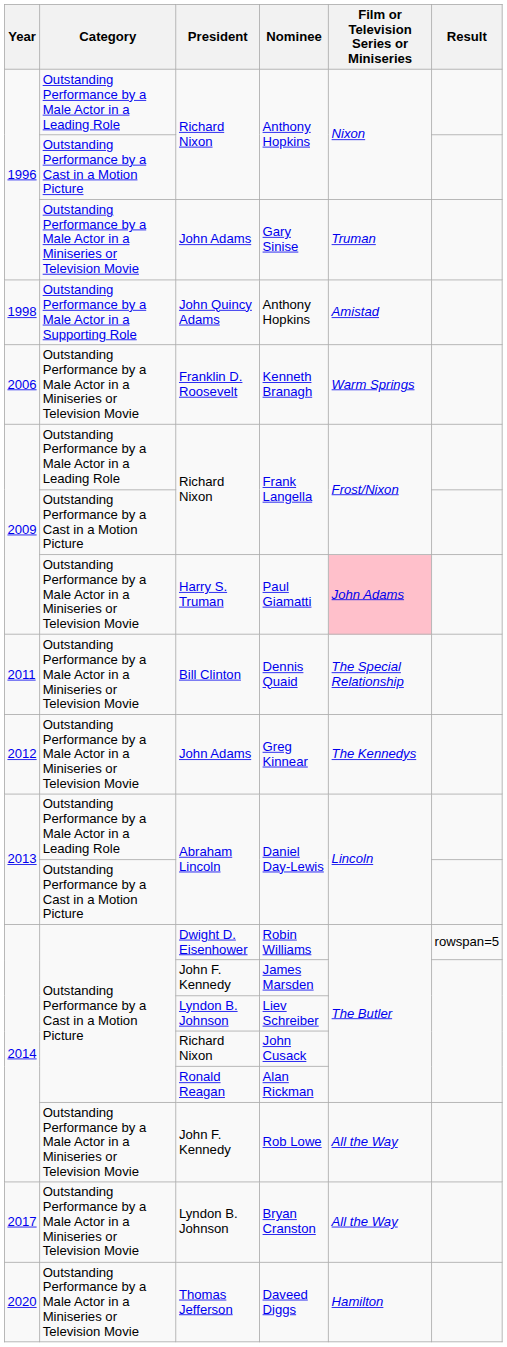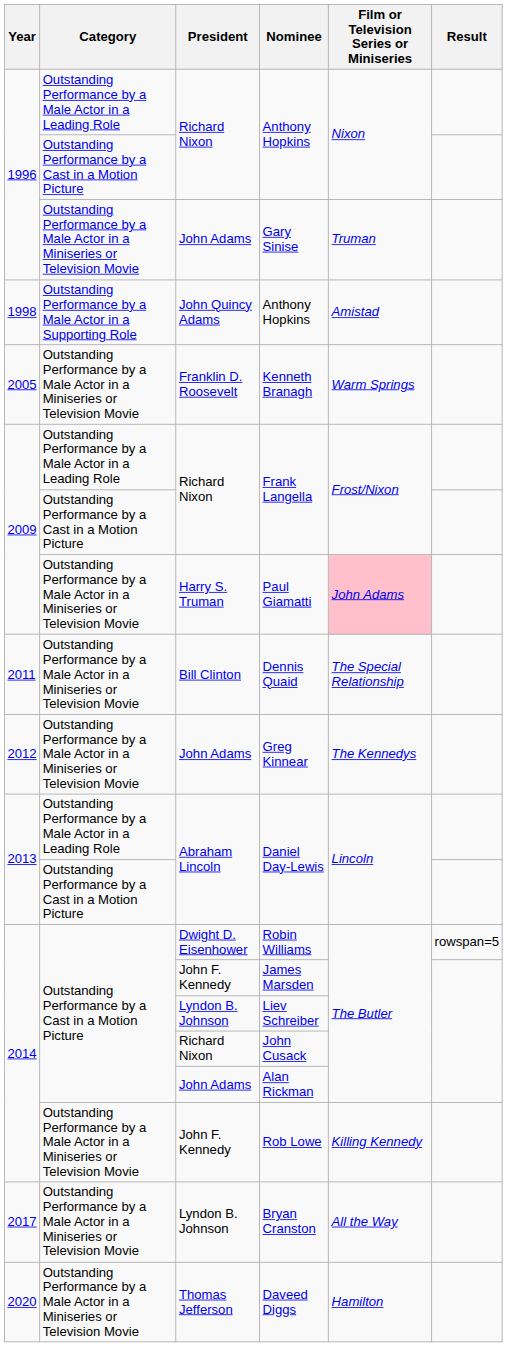(22, 384) 2006 -> (22, 384) 2005
(202, 1084) Ronald Reagan -> (215, 1084) John Adams
(365, 1142) All the Way -> (377, 1142) Killing Kennedy
